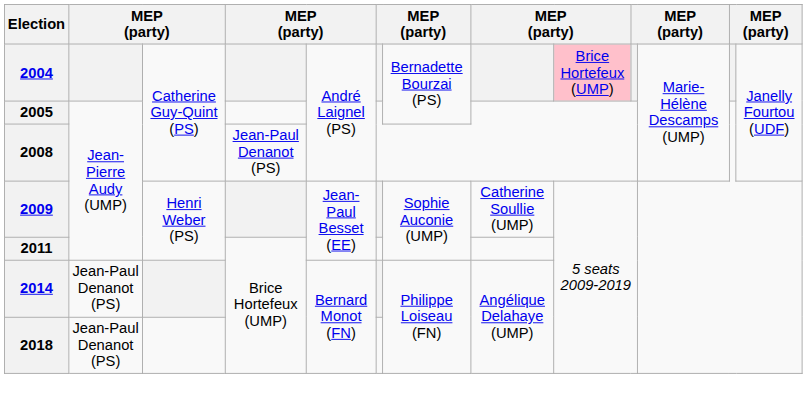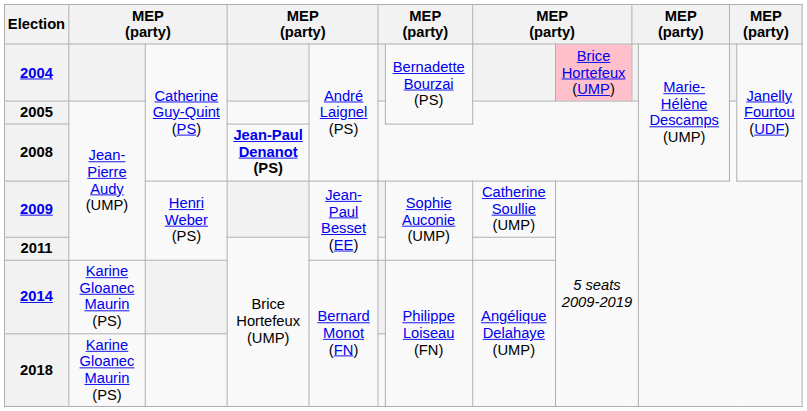(266, 152) normal -> (268, 152) bold
(106, 288) Jean-Paul Denanot (PS) -> (107, 297) Karine Gloanec Maurin (PS)
(106, 345) Jean-Paul Denanot (PS) -> (107, 370) Karine Gloanec Maurin (PS)
